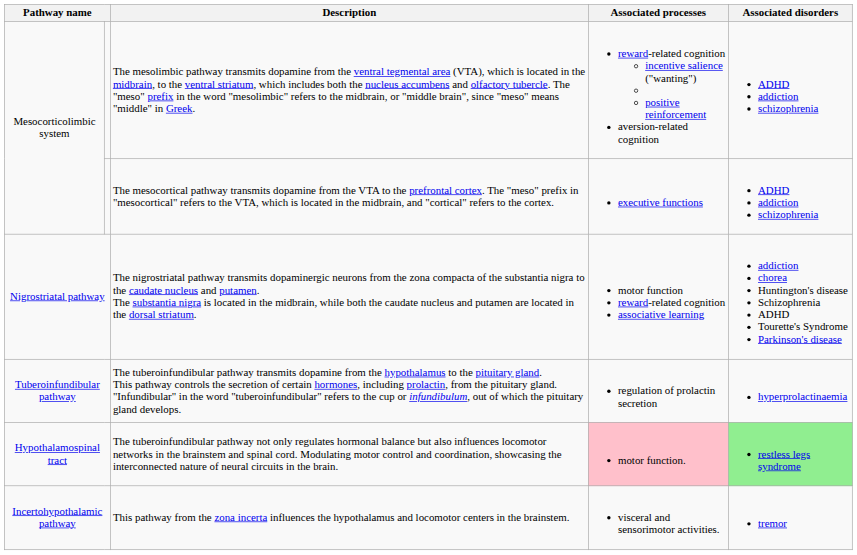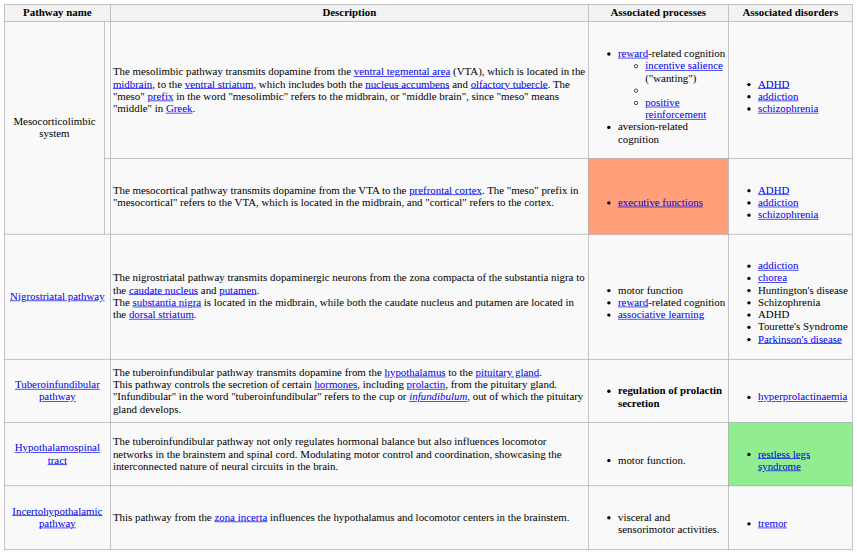(658, 203) no background -> (658, 203) lightsalmon background
(658, 397) normal -> (658, 397) bold
(658, 460) pink background -> (658, 460) no background
